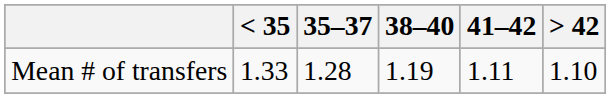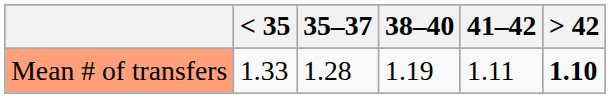(119, 70) no background -> (119, 70) lightsalmon background
(573, 70) normal -> (573, 70) bold
